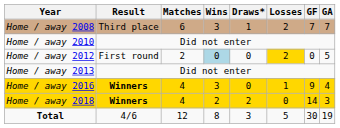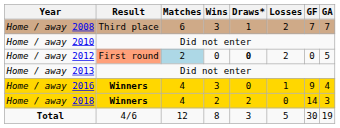(129, 56) no background -> (129, 56) lightsalmon background
(182, 56) no background -> (182, 56) lightblue background
(217, 56) lightblue background -> (217, 56) no background
(248, 56) normal -> (248, 56) bold
(286, 56) gold background -> (286, 56) no background
